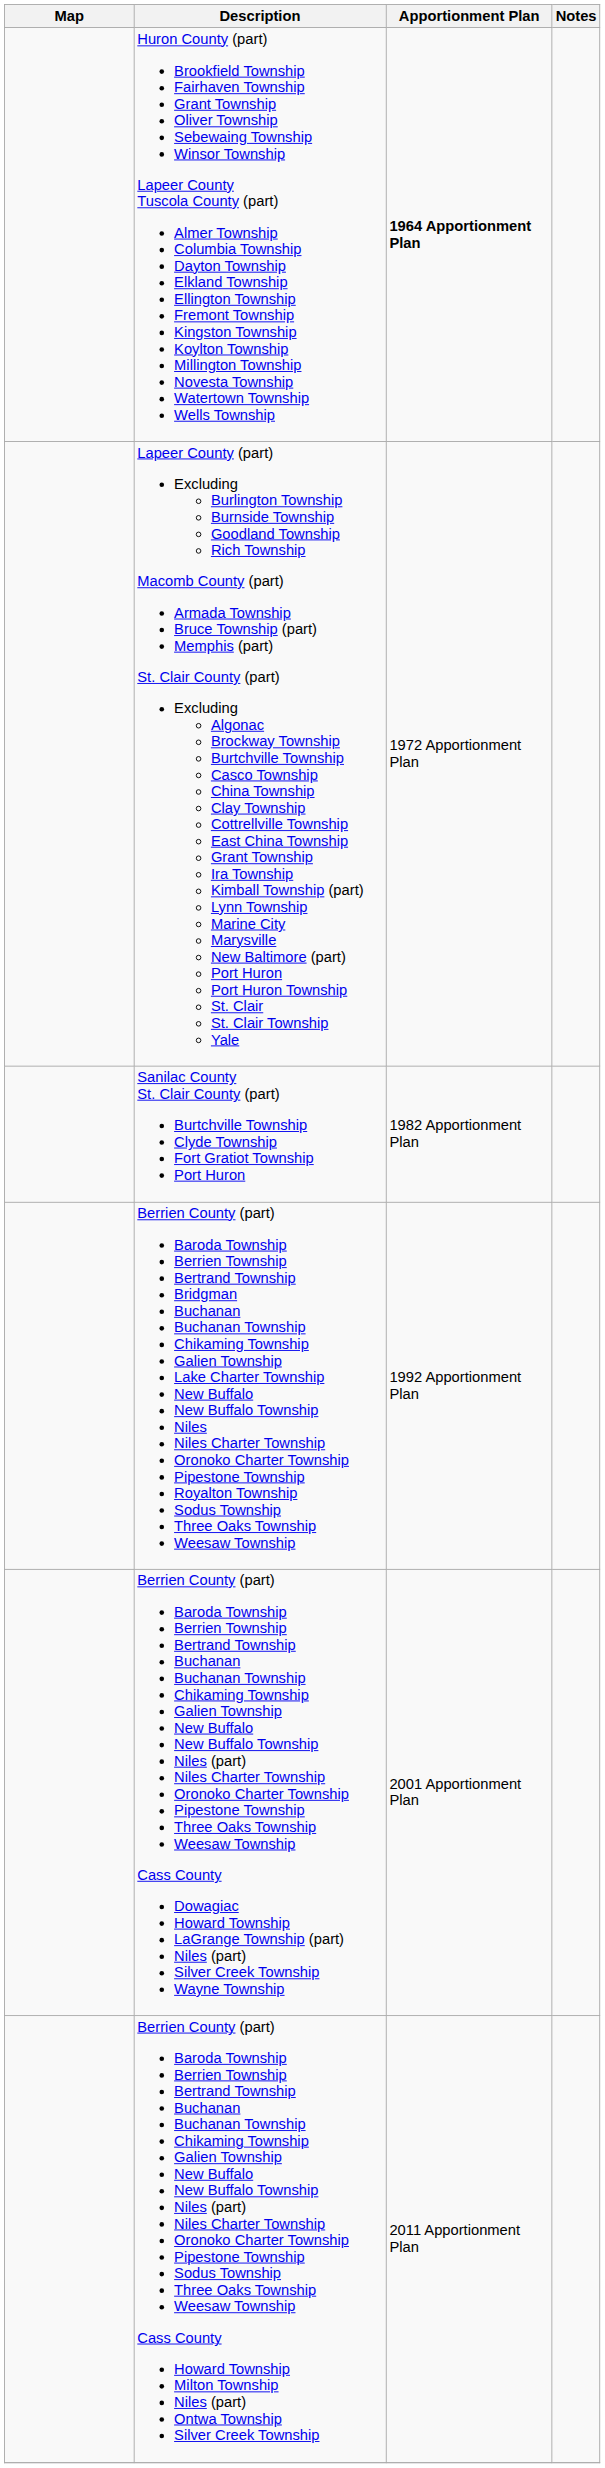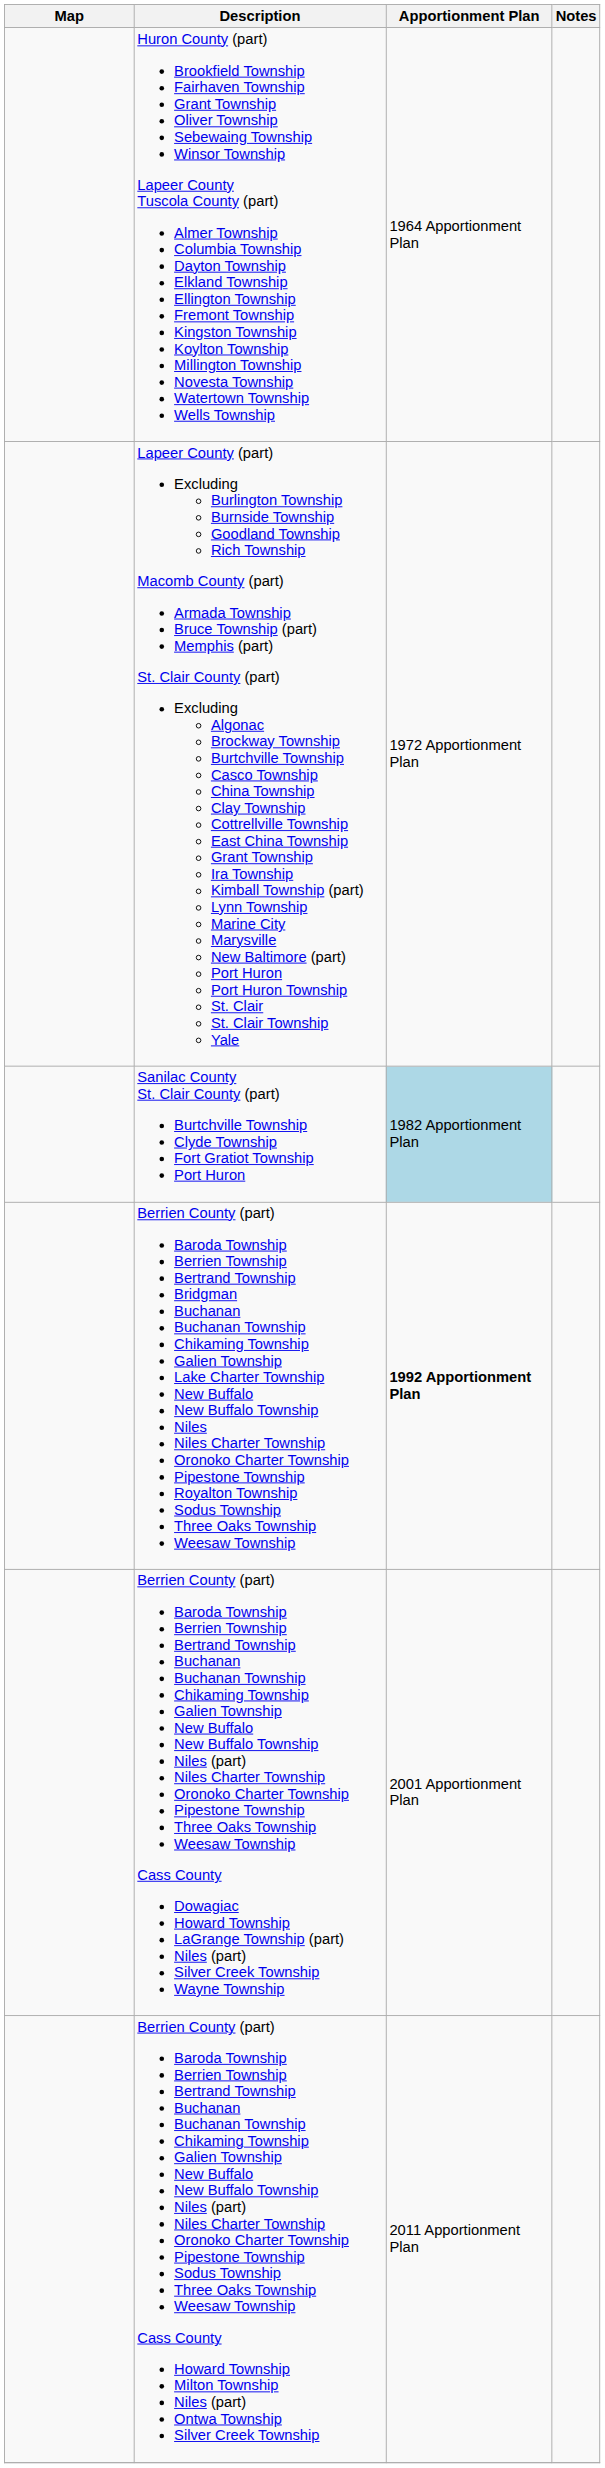(460, 234) bold -> (455, 234) normal
(455, 1134) no background -> (455, 1134) lightblue background
(455, 1385) normal -> (460, 1385) bold
